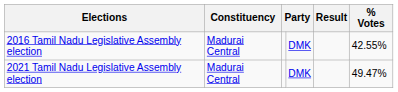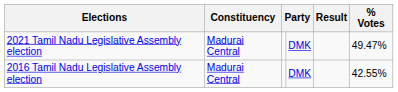rows swapped: (94, 46) <-> (94, 73)
